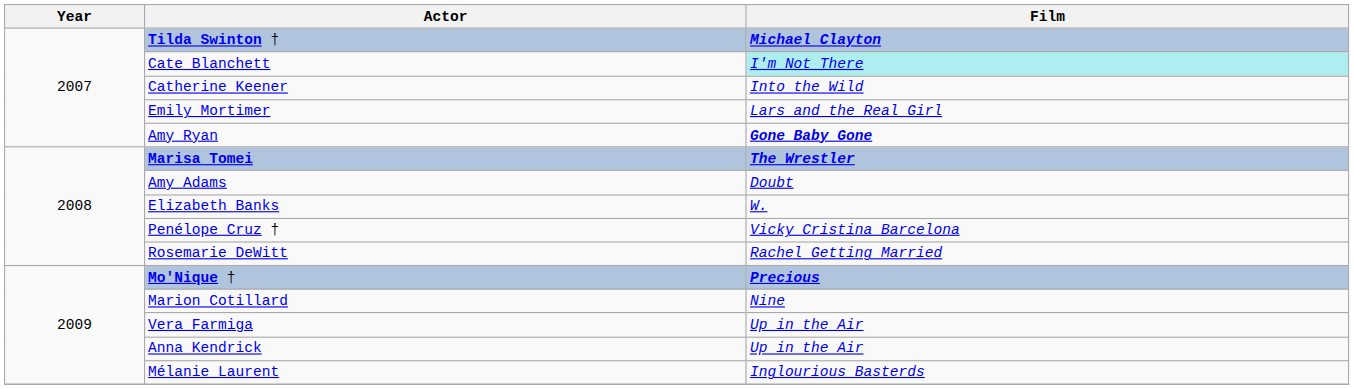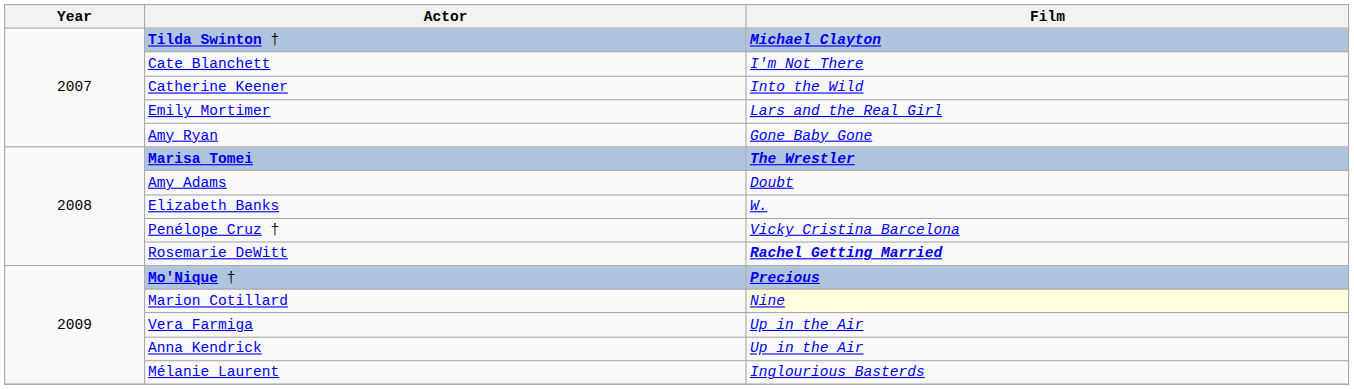(807, 64) paleturquoise background -> (807, 64) no background
(811, 135) bold -> (811, 135) normal
(846, 254) normal -> (846, 254) bold
(767, 301) no background -> (767, 301) lightyellow background
